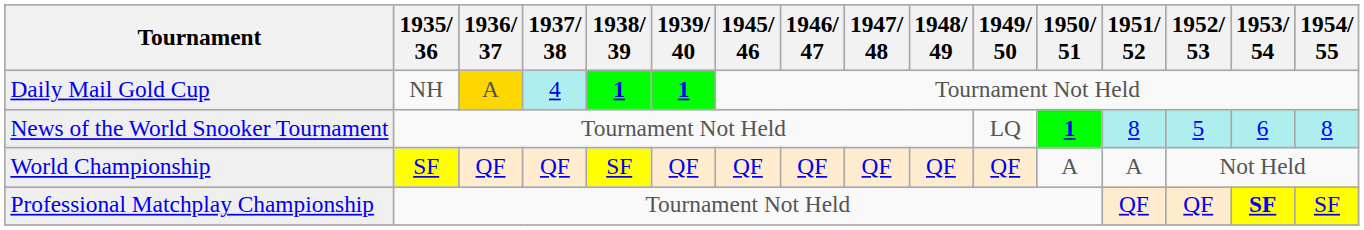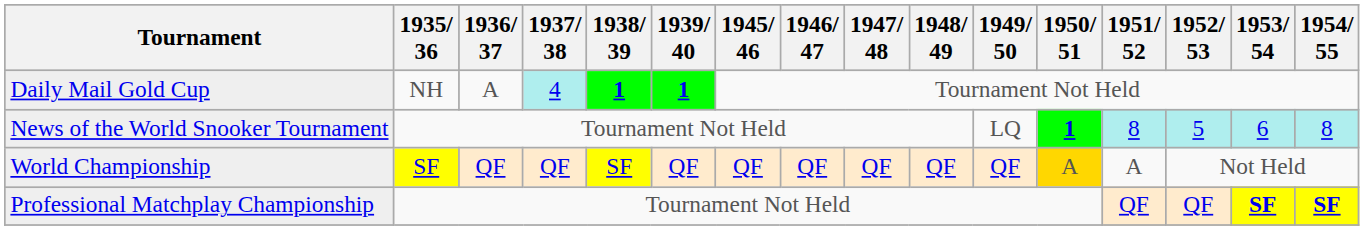(491, 89) gold background -> (491, 89) no background
(1070, 166) no background -> (1070, 166) gold background
(1327, 205) normal -> (1327, 205) bold
